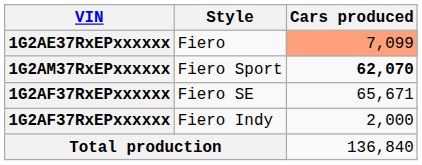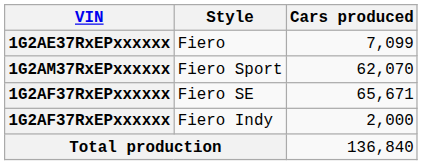(390, 43) lightsalmon background -> (390, 43) no background
(385, 69) bold -> (385, 69) normal
